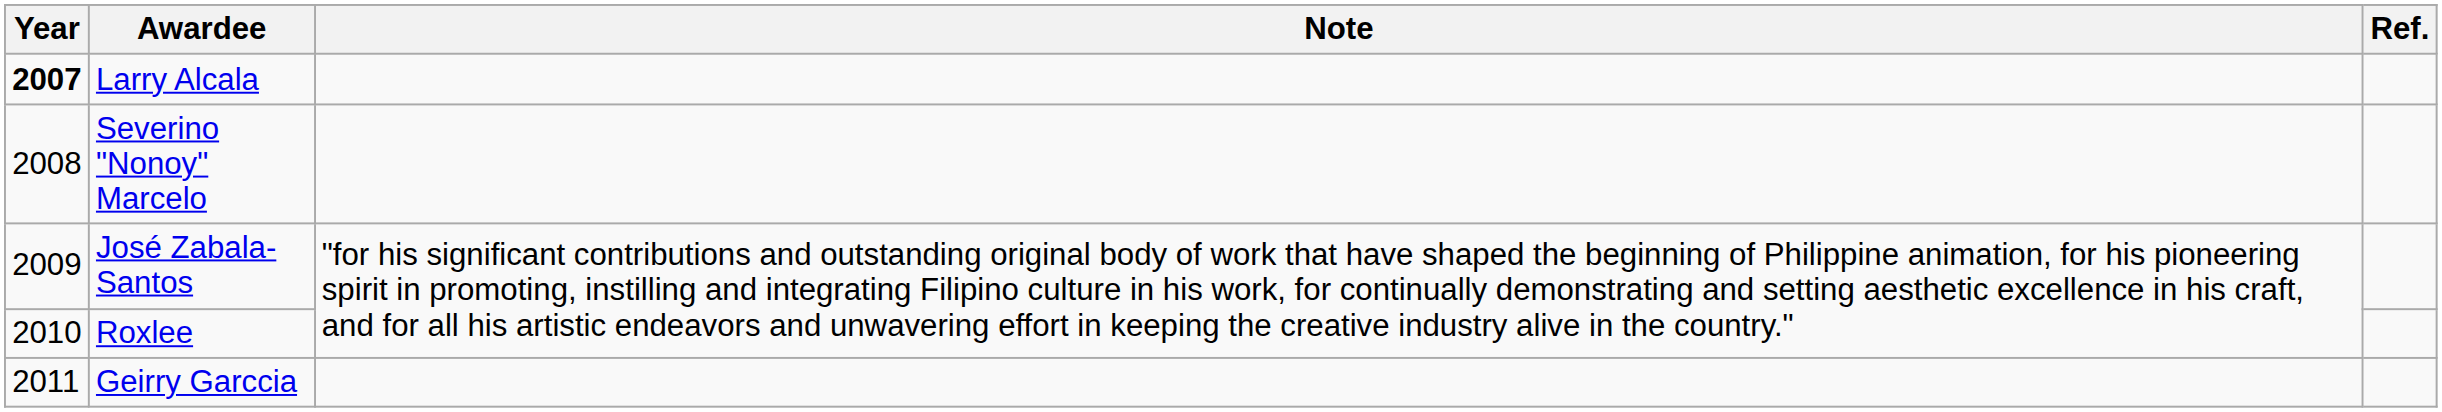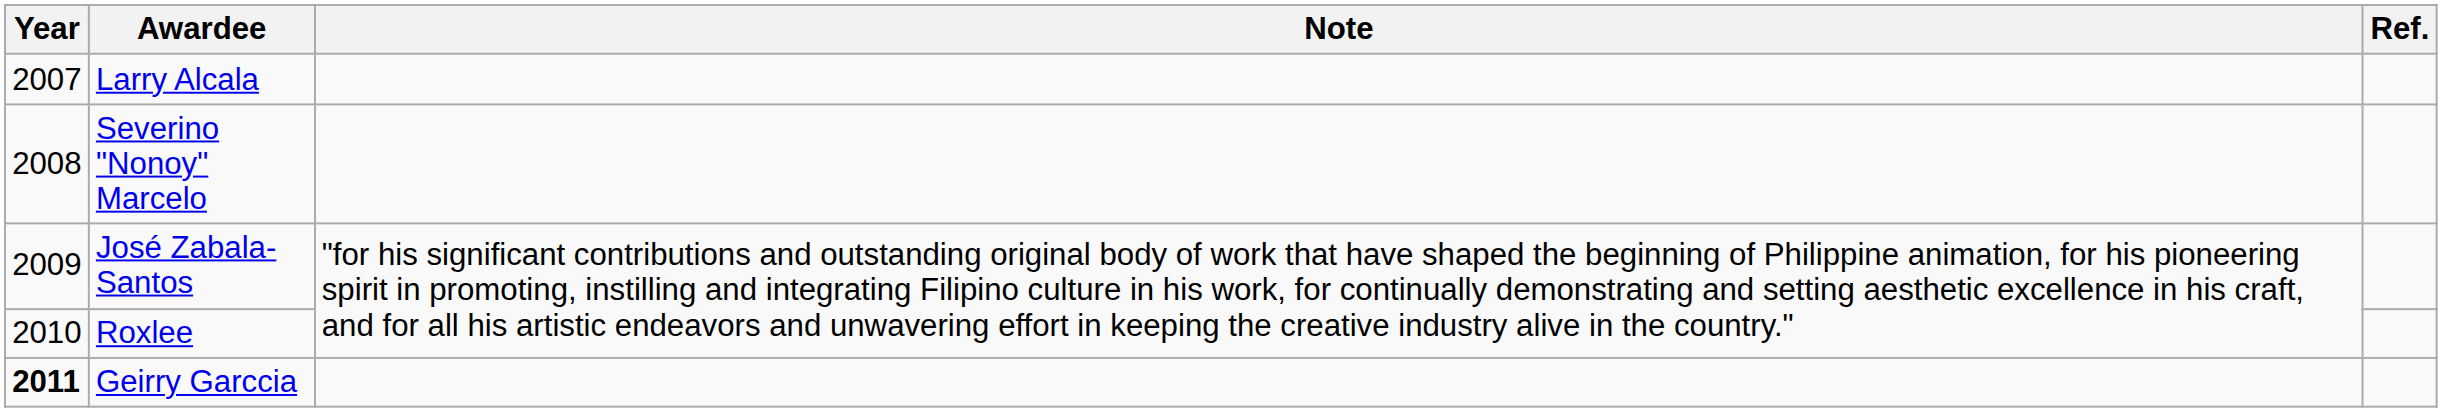(47, 78) bold -> (47, 78) normal
(46, 381) normal -> (46, 381) bold
